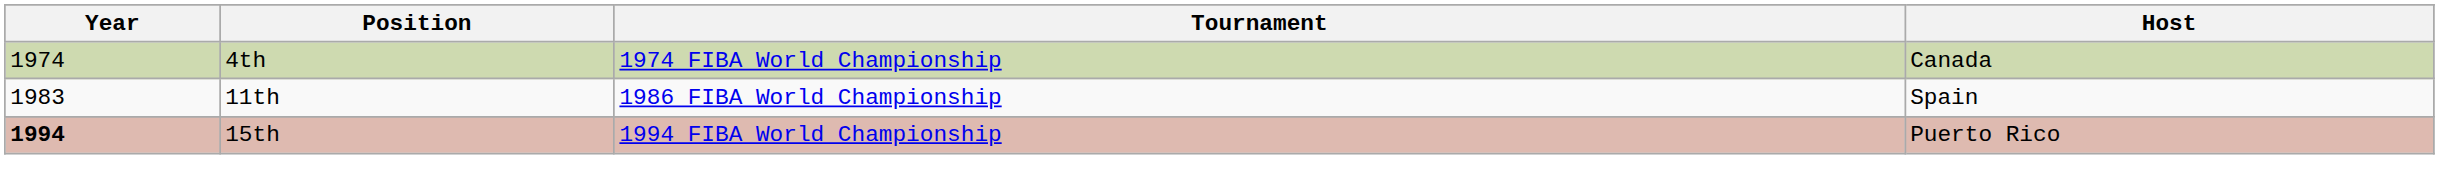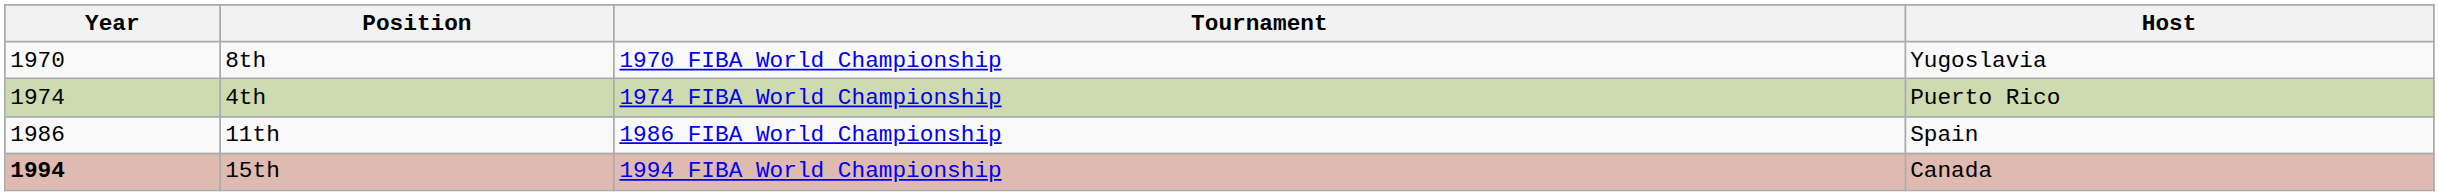+ row: (246, 60)
(1951, 60) Canada -> (1985, 98) Puerto Rico
(38, 98) 1983 -> (38, 135) 1986
(1985, 135) Puerto Rico -> (1951, 172) Canada
